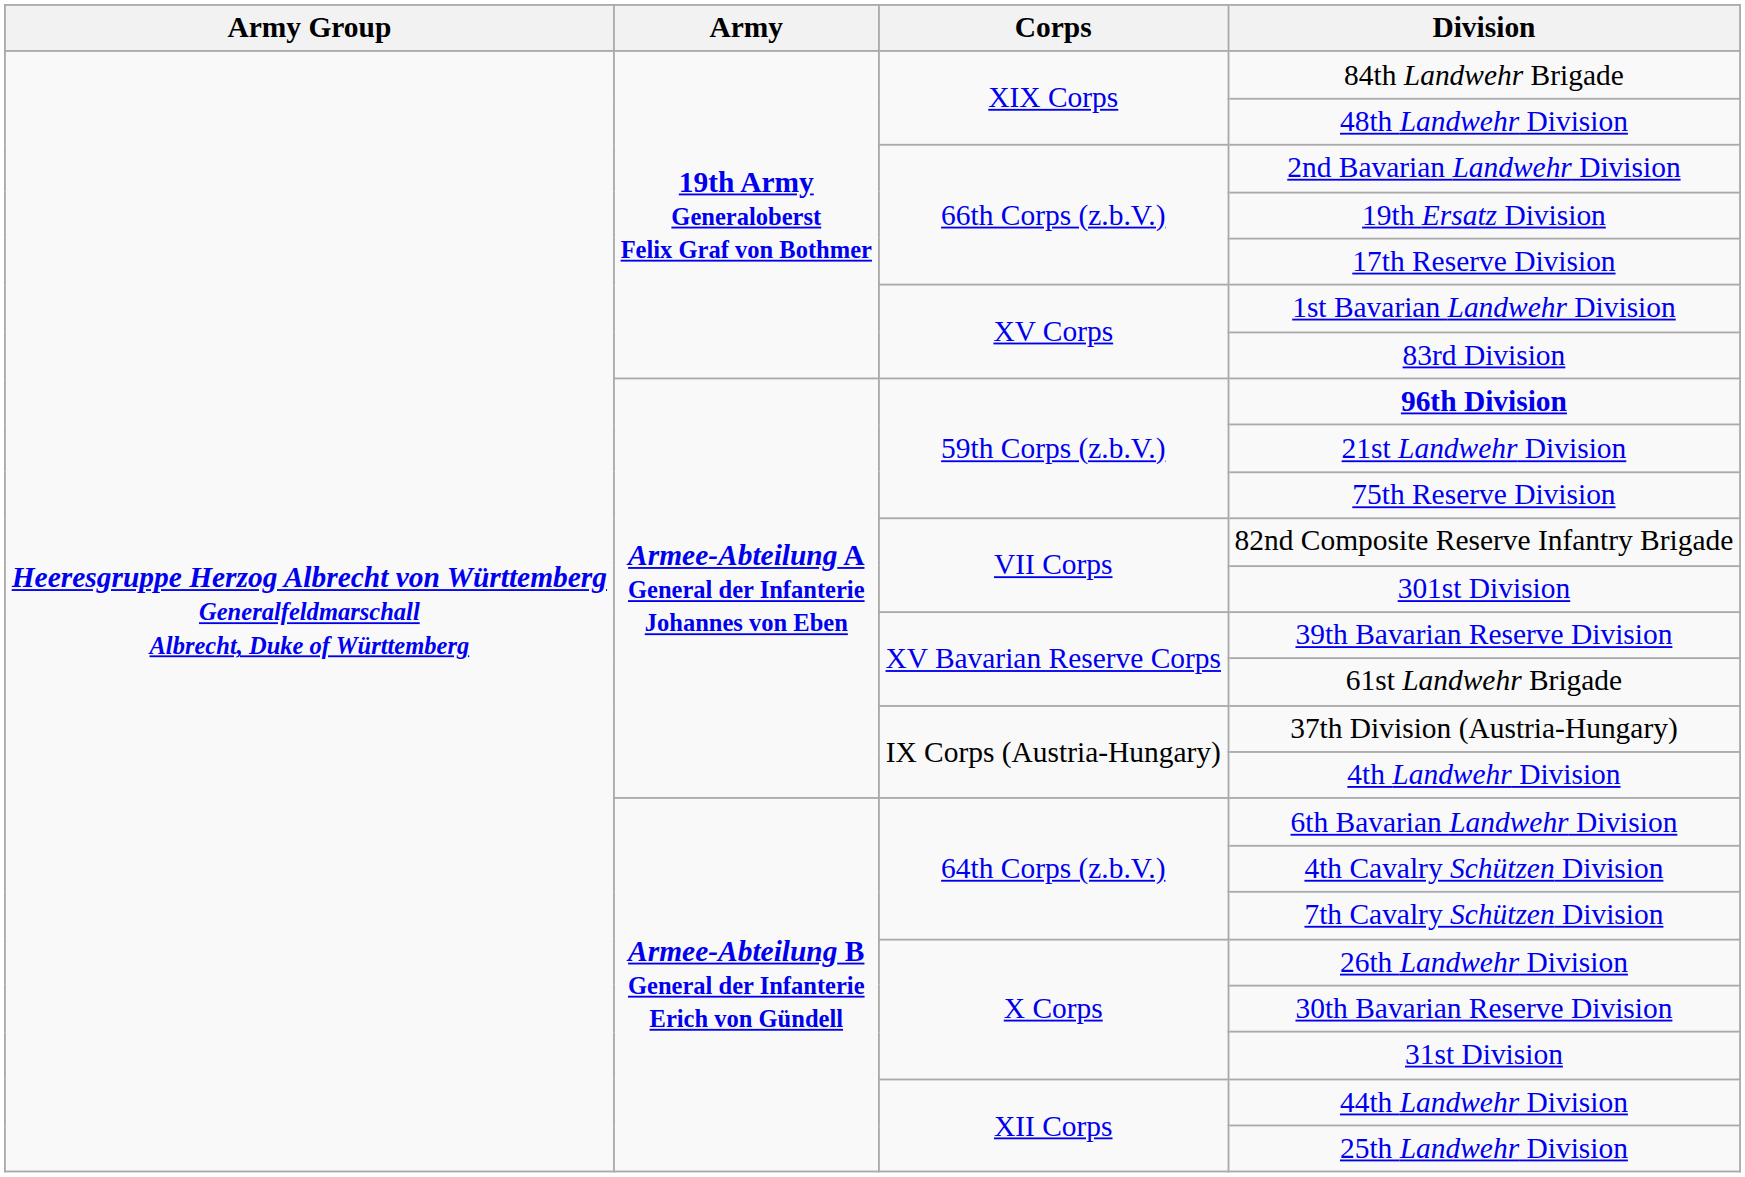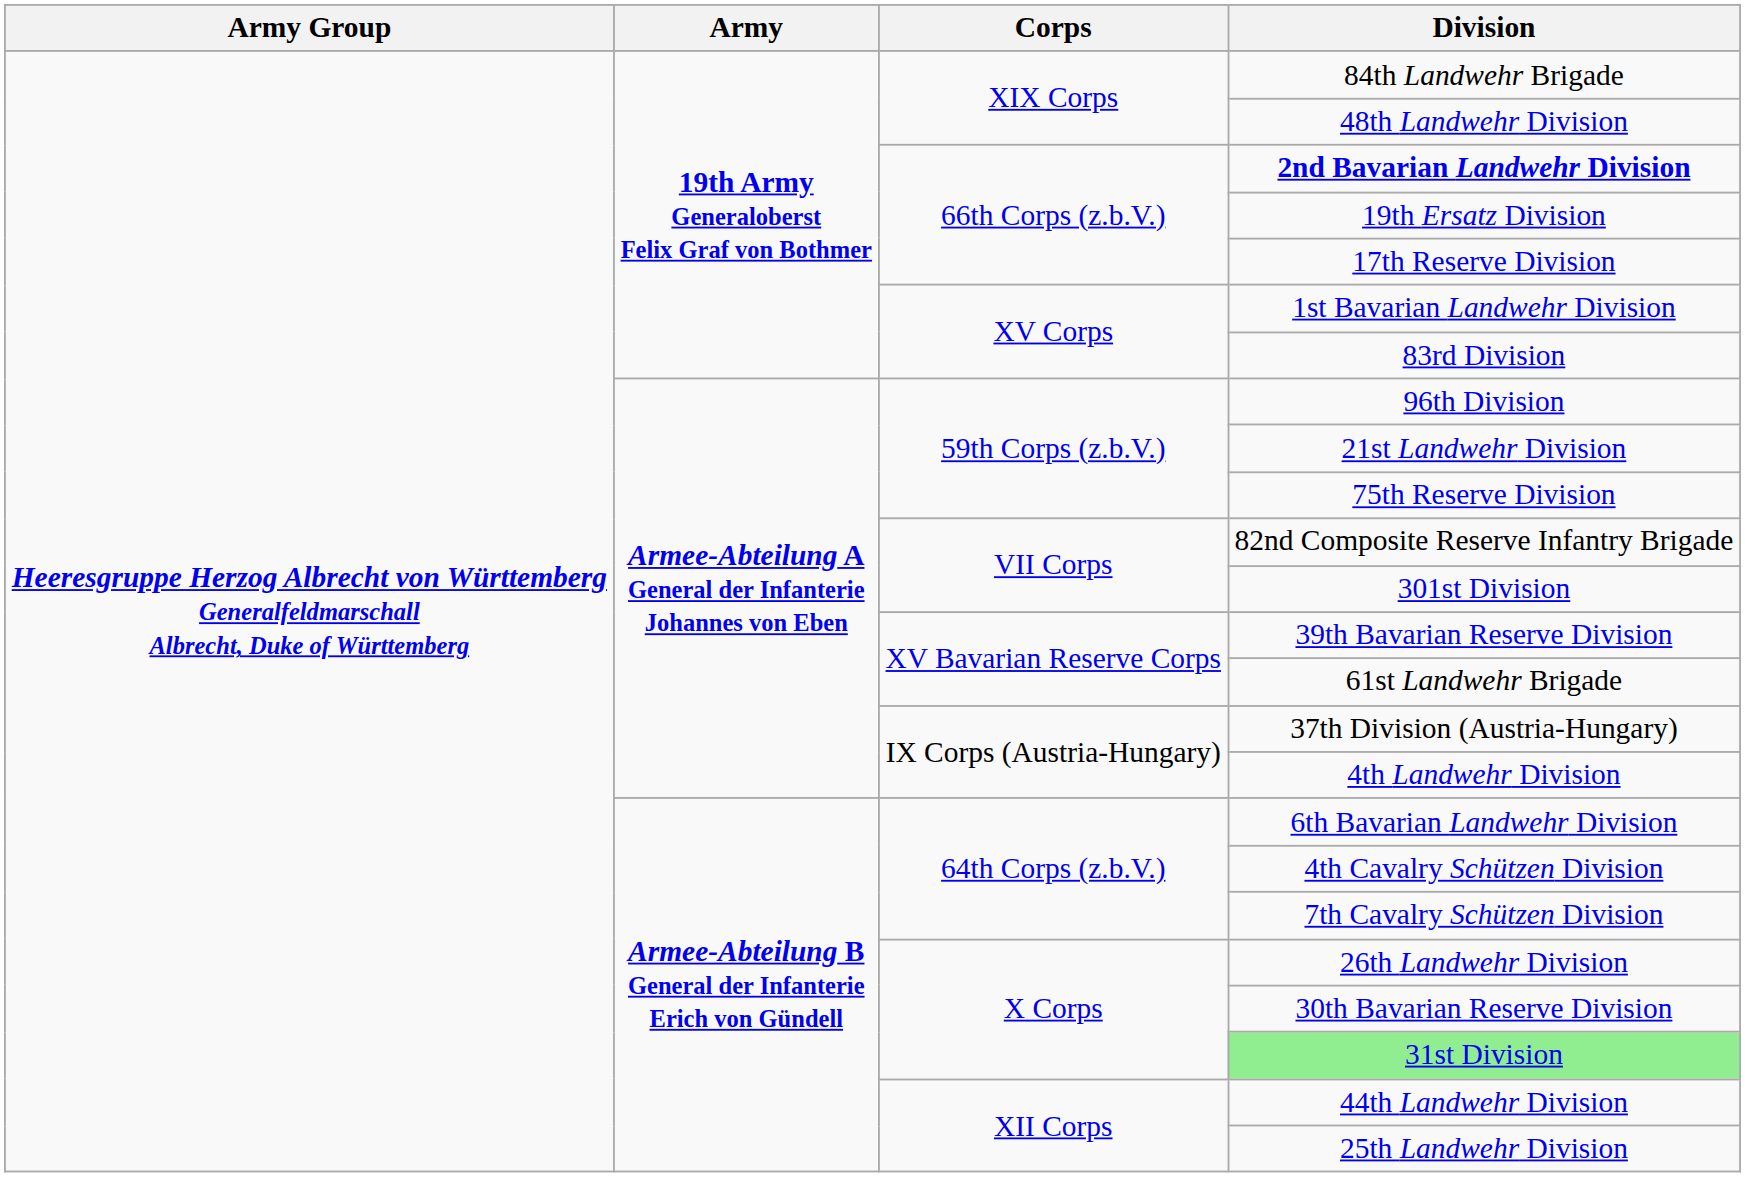(1484, 167) normal -> (1484, 167) bold
(1484, 401) bold -> (1484, 401) normal
(1484, 1055) no background -> (1484, 1055) lightgreen background
